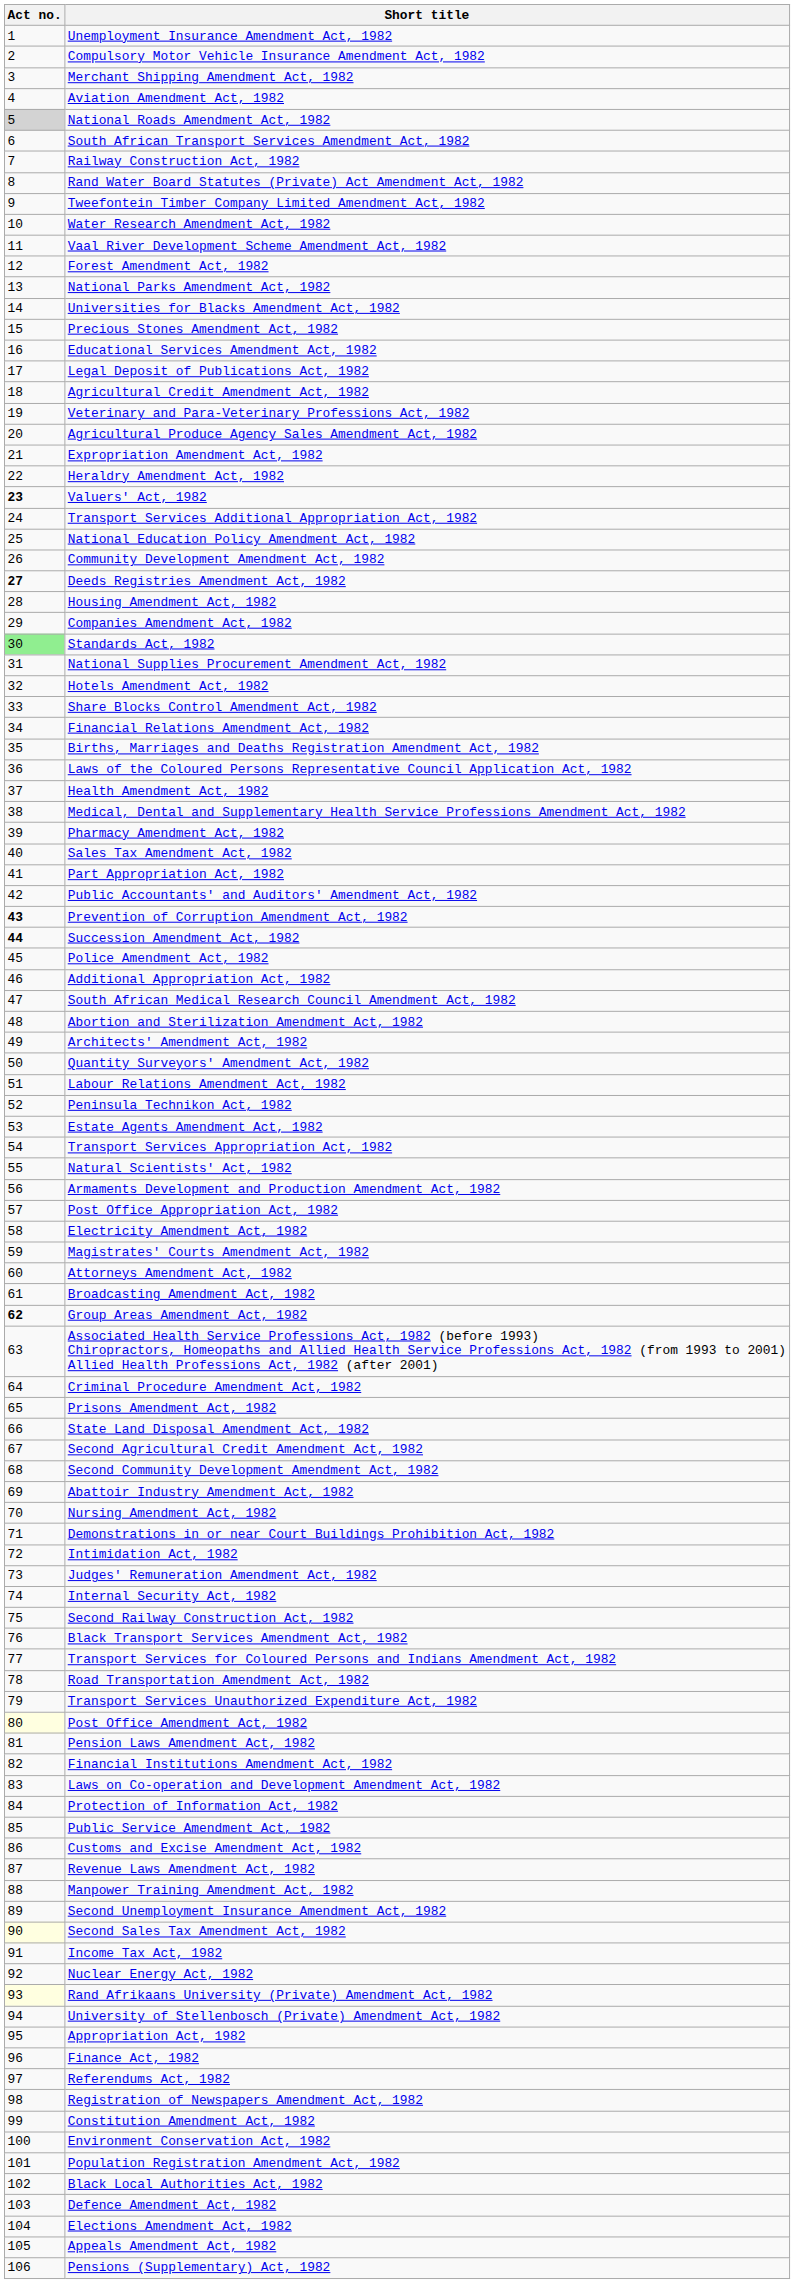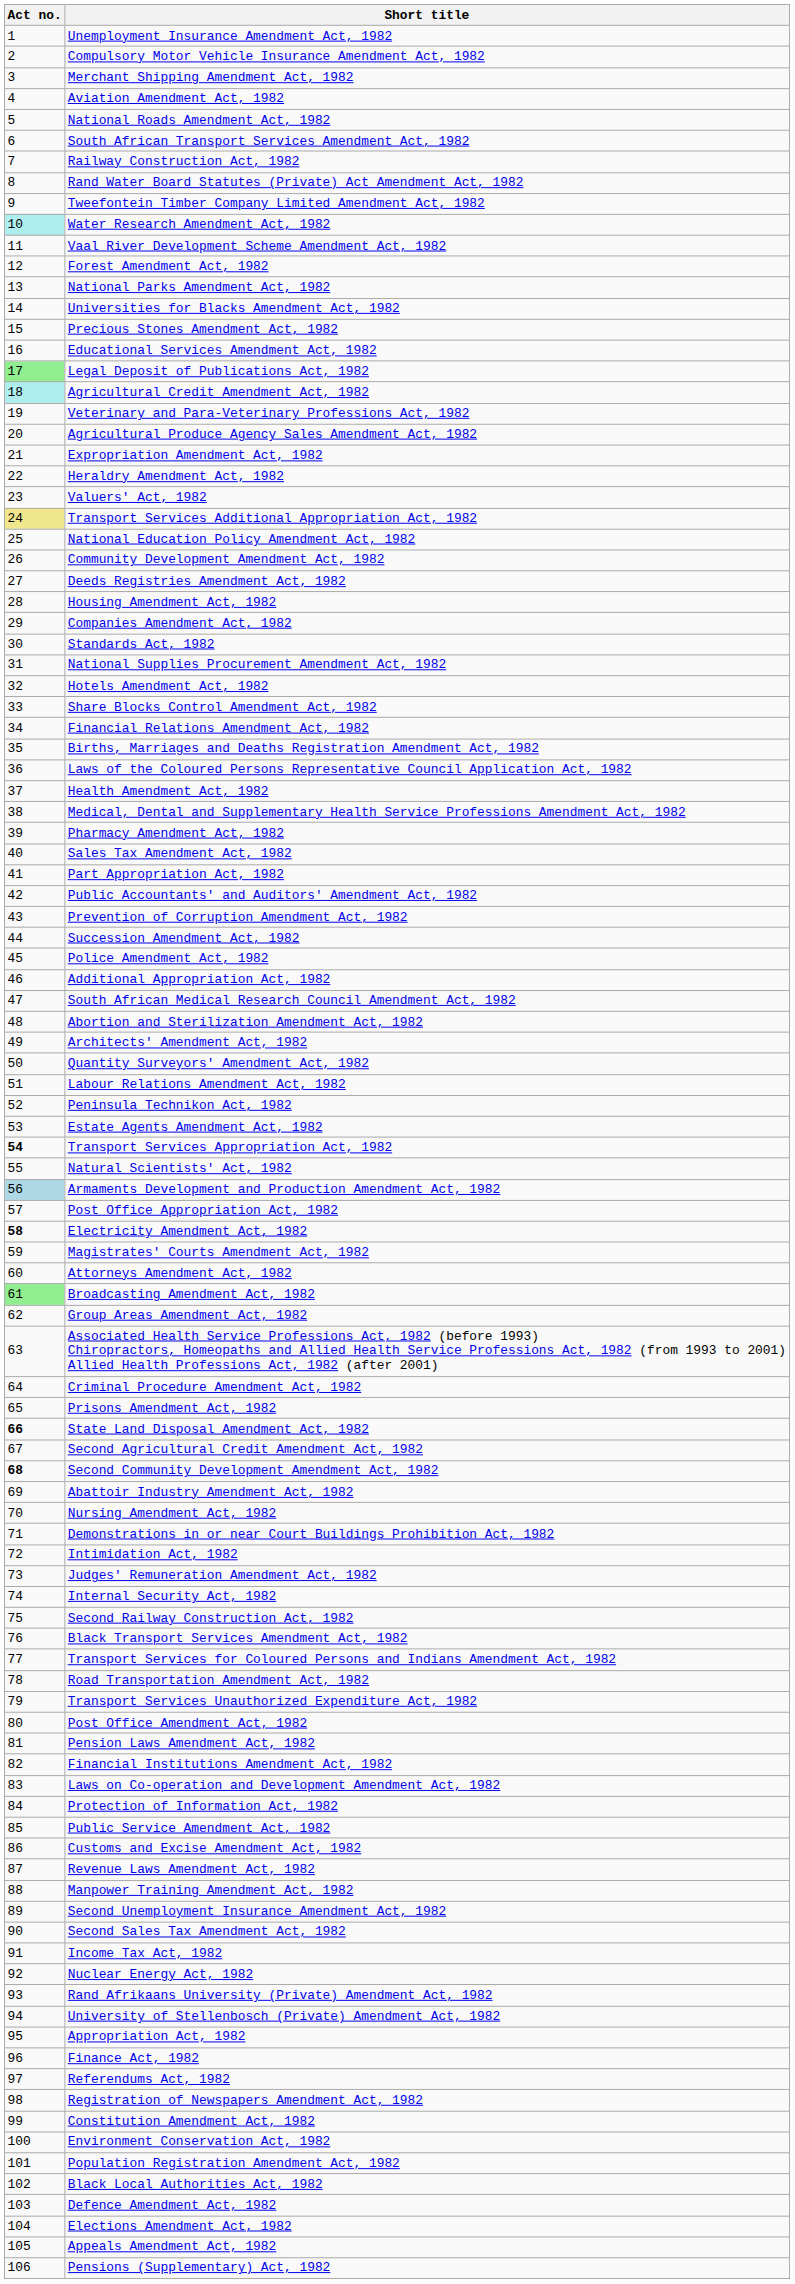(11, 120) lightgrey background -> (11, 120) no background
(15, 225) no background -> (15, 225) paleturquoise background
(15, 372) no background -> (15, 372) lightgreen background
(15, 393) no background -> (15, 393) paleturquoise background
(15, 497) bold -> (15, 497) normal
(15, 518) no background -> (15, 518) khaki background
(15, 581) bold -> (15, 581) normal
(15, 644) lightgreen background -> (15, 644) no background
(15, 917) bold -> (15, 917) normal
(15, 938) bold -> (15, 938) normal
(15, 1148) normal -> (15, 1148) bold
(15, 1190) no background -> (15, 1190) lightblue background
(15, 1232) normal -> (15, 1232) bold
(15, 1294) no background -> (15, 1294) lightgreen background
(15, 1315) bold -> (15, 1315) normal
(15, 1429) normal -> (15, 1429) bold
(15, 1471) normal -> (15, 1471) bold
(15, 1723) lightyellow background -> (15, 1723) no background
(15, 1932) lightyellow background -> (15, 1932) no background
(15, 1995) lightyellow background -> (15, 1995) no background
